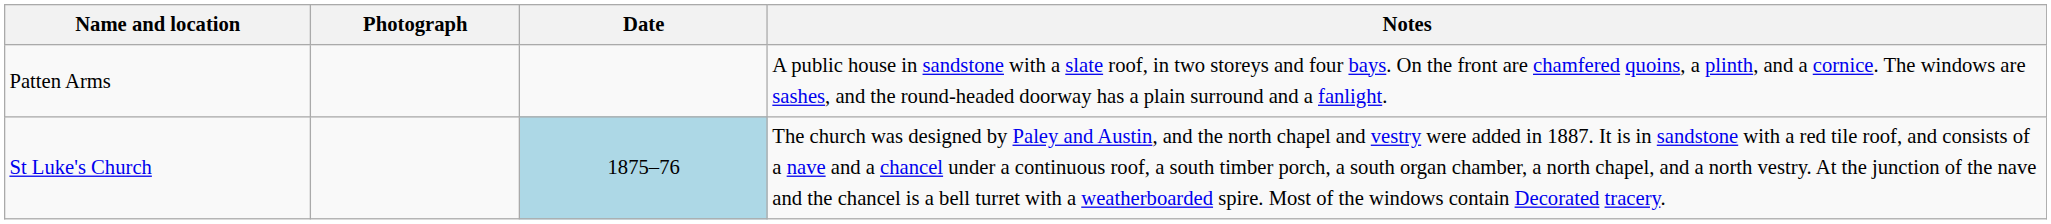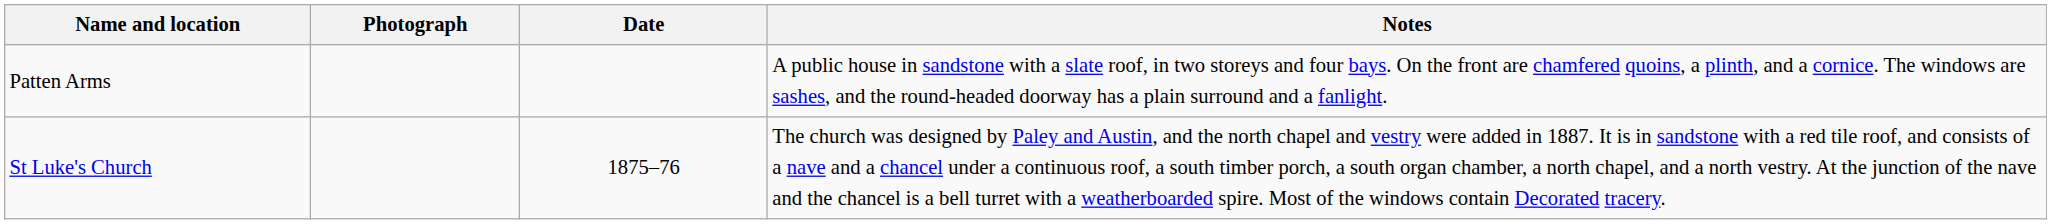(644, 167) lightblue background -> (644, 167) no background
